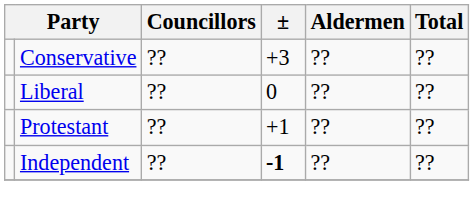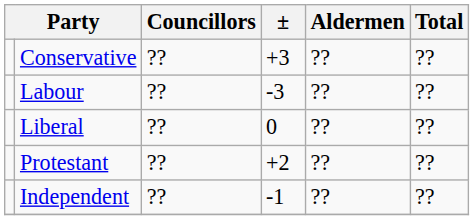+ row: (52, 92)
(278, 127) +1 -> (278, 162) +2
(275, 162) bold -> (275, 197) normal
